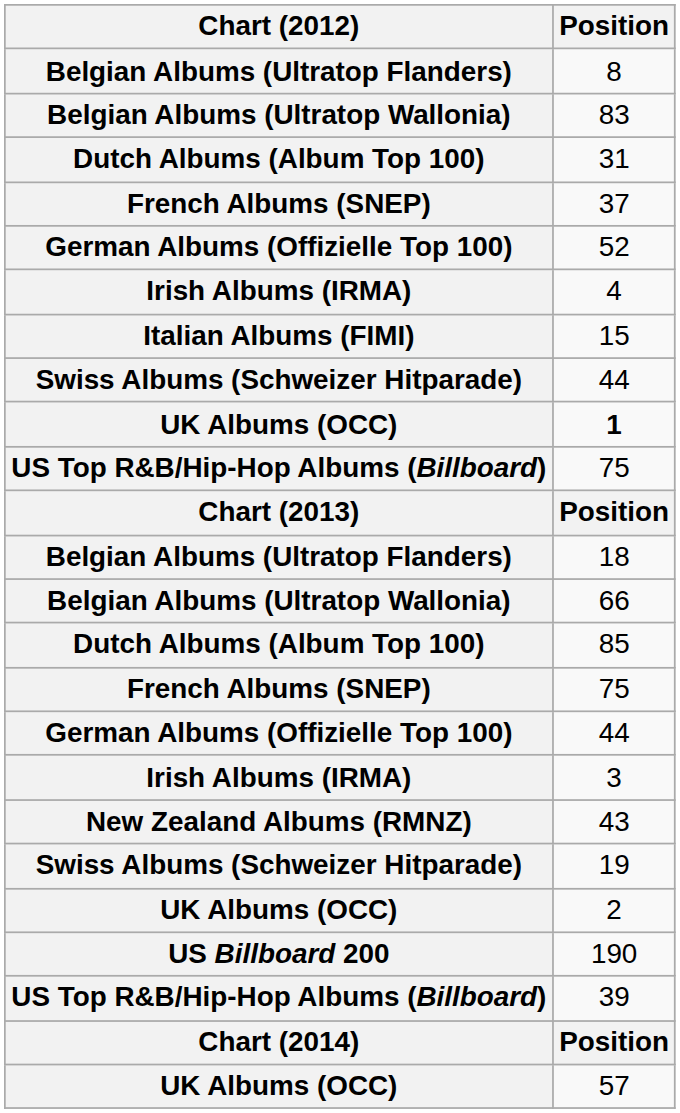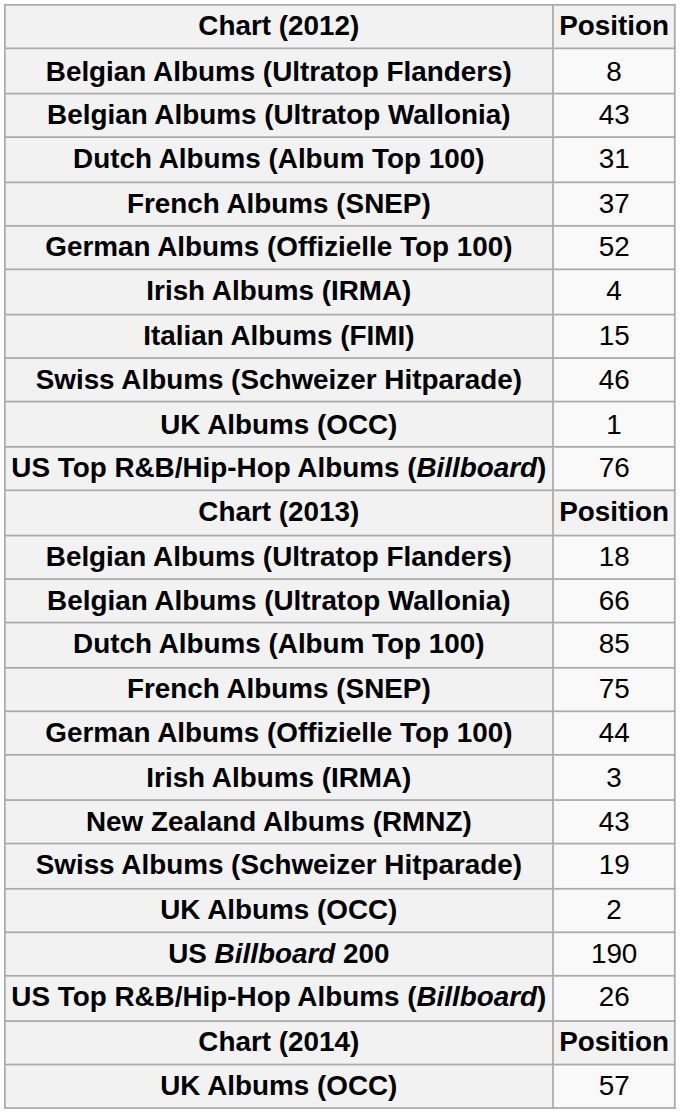(614, 114) 83 -> (614, 114) 43
(614, 379) 44 -> (614, 379) 46
(614, 423) bold -> (614, 423) normal
(614, 468) 75 -> (614, 468) 76
(614, 997) 39 -> (614, 997) 26
